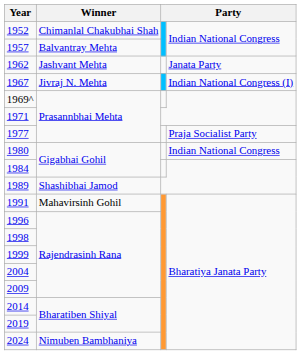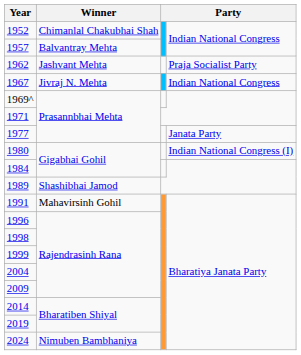(195, 64) Janata Party -> (213, 64) Praja Socialist Party
(231, 82) Indian National Congress (I) -> (224, 82) Indian National Congress
(213, 133) Praja Socialist Party -> (195, 133) Janata Party
(224, 151) Indian National Congress -> (231, 151) Indian National Congress (I)
